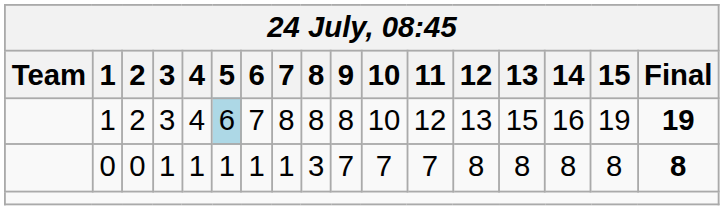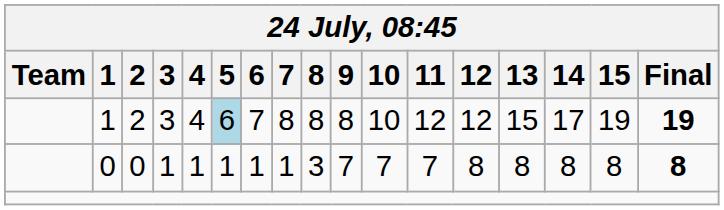(476, 120) 13 -> (476, 120) 12
(568, 120) 16 -> (568, 120) 17
